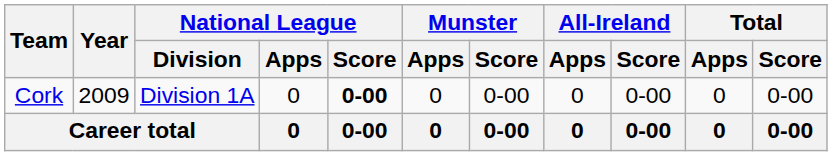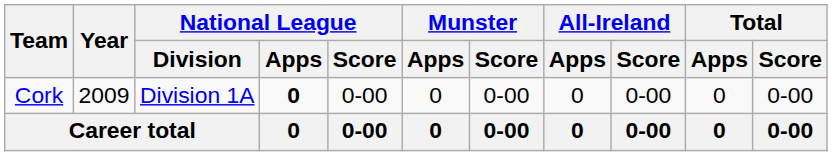(294, 95) normal -> (294, 95) bold
(365, 95) bold -> (365, 95) normal
